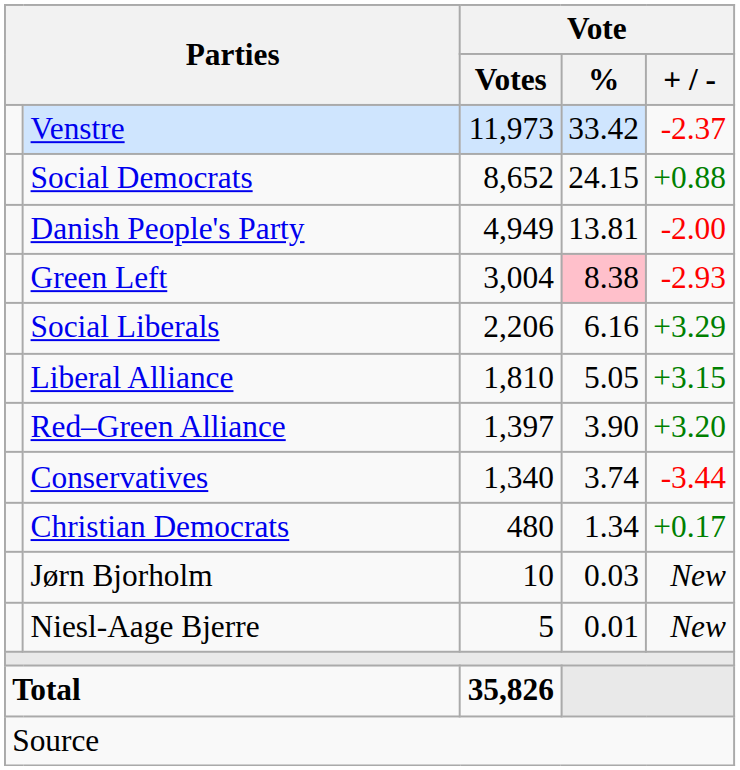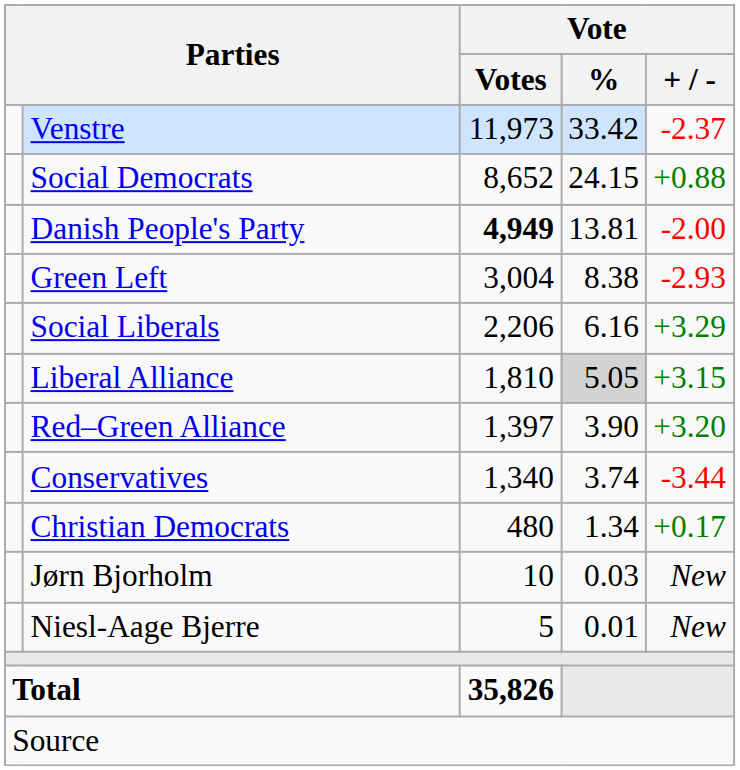(519, 228) normal -> (519, 228) bold
(611, 278) pink background -> (611, 278) no background
(611, 377) no background -> (611, 377) lightgrey background
